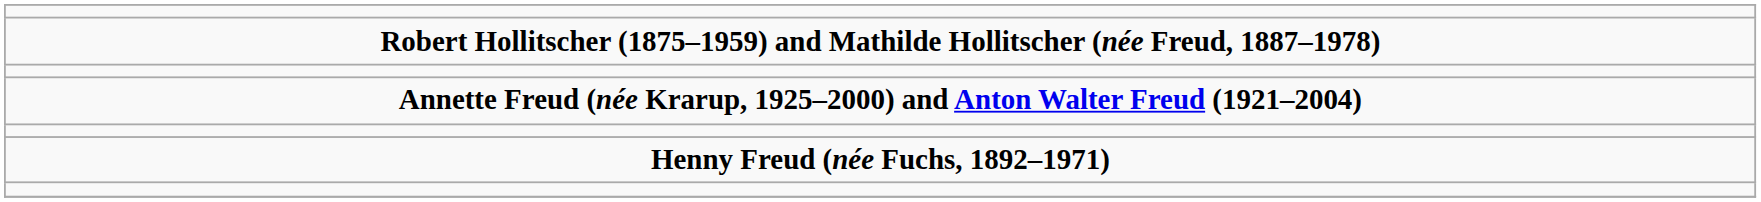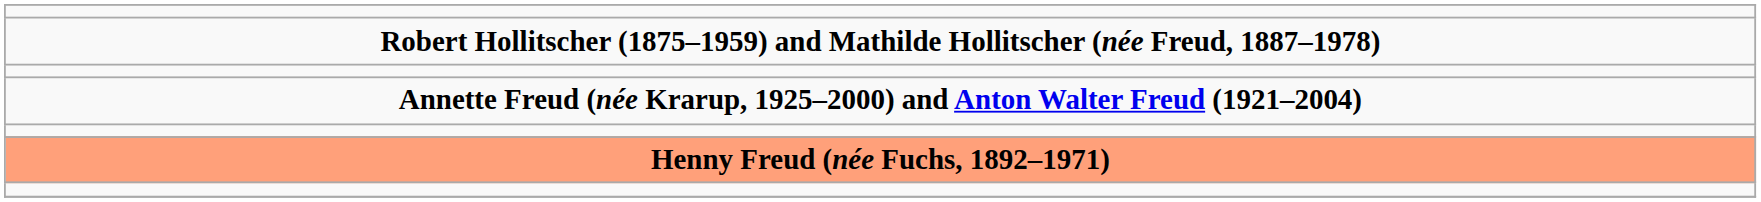(880, 159) no background -> (880, 159) lightsalmon background
